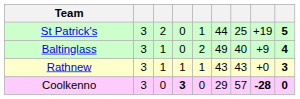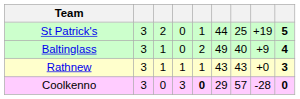(182, 85) bold -> (182, 85) normal
(202, 85) normal -> (202, 85) bold
(263, 85) bold -> (263, 85) normal
